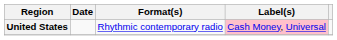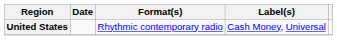(277, 27) pink background -> (277, 27) no background
